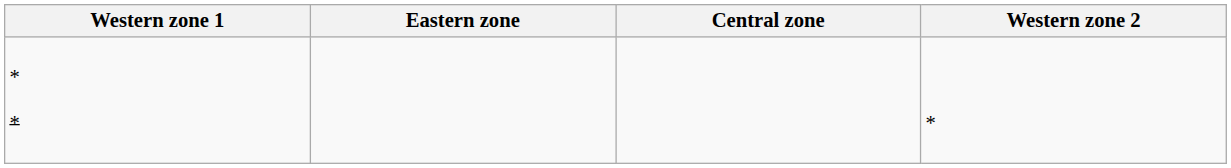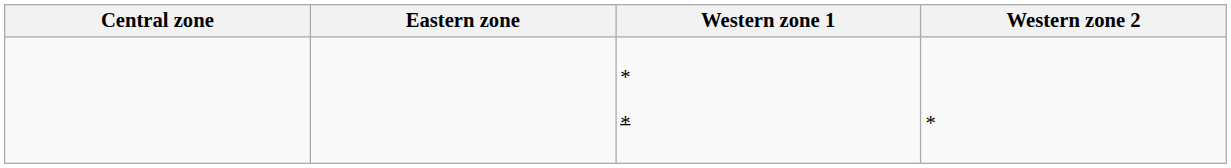columns swapped: (768, 20) <-> (157, 20)
